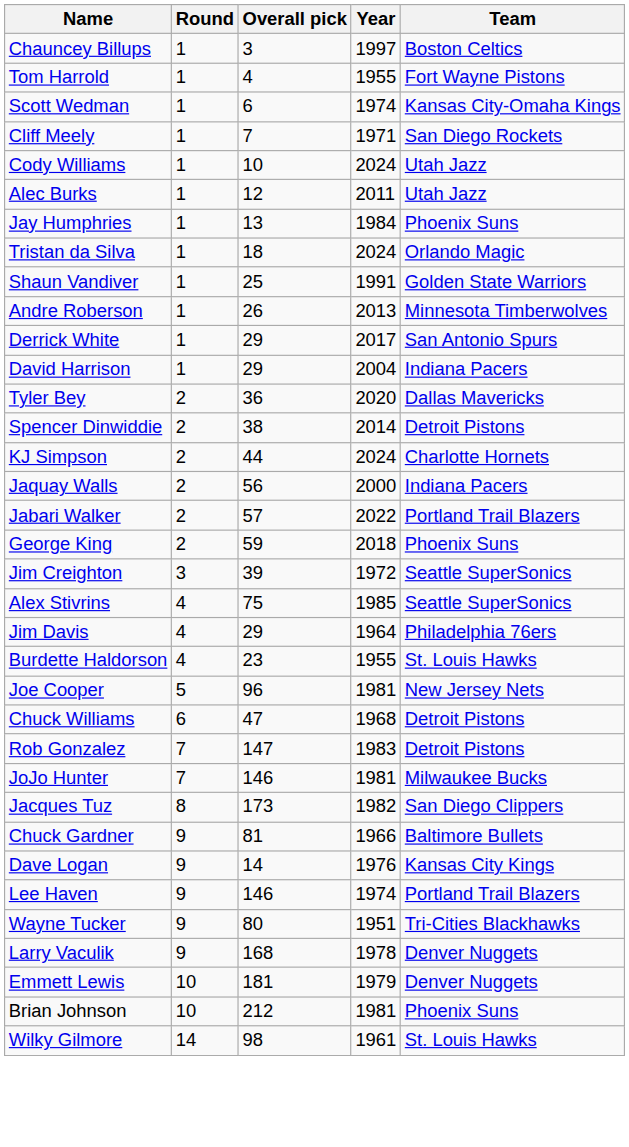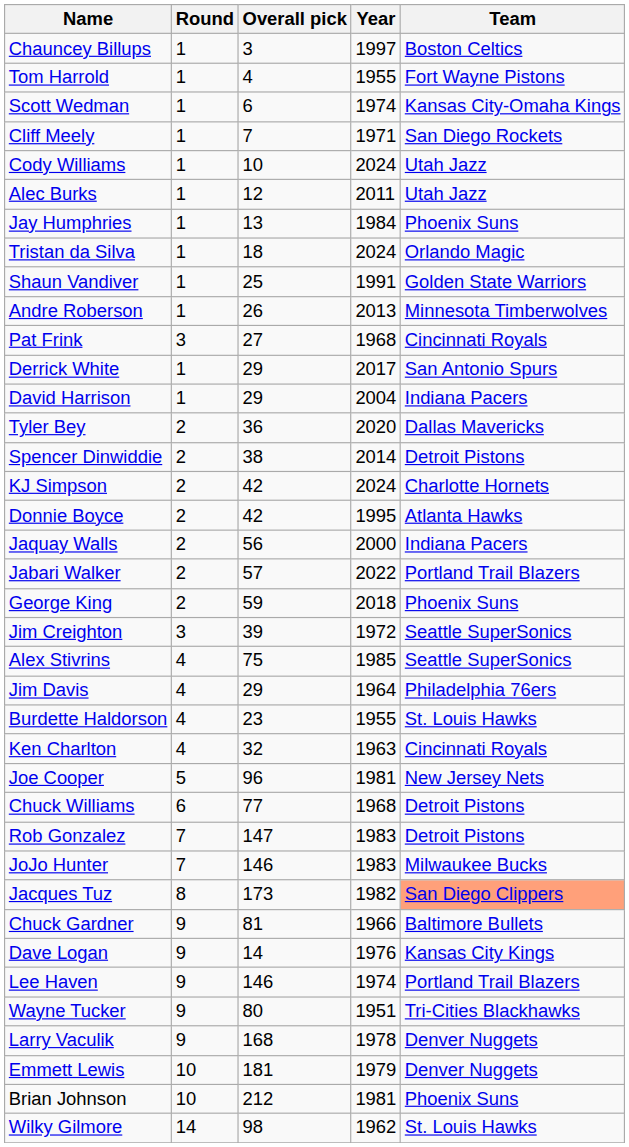+ row: (46, 340)
(253, 456) 44 -> (253, 485) 42
+ row: (66, 515)
+ row: (63, 748)
(253, 719) 47 -> (253, 806) 77
(376, 777) 1981 -> (376, 865) 1983
(484, 806) no background -> (484, 894) lightsalmon background
(376, 1040) 1961 -> (376, 1127) 1962
